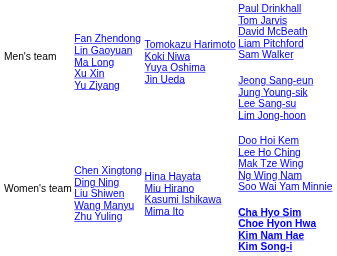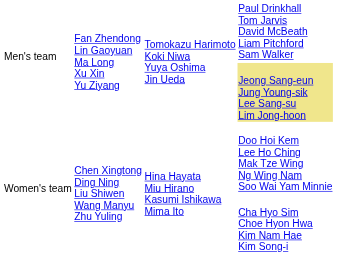(276, 98) no background -> (276, 98) khaki background
(277, 230) bold -> (275, 230) normal
